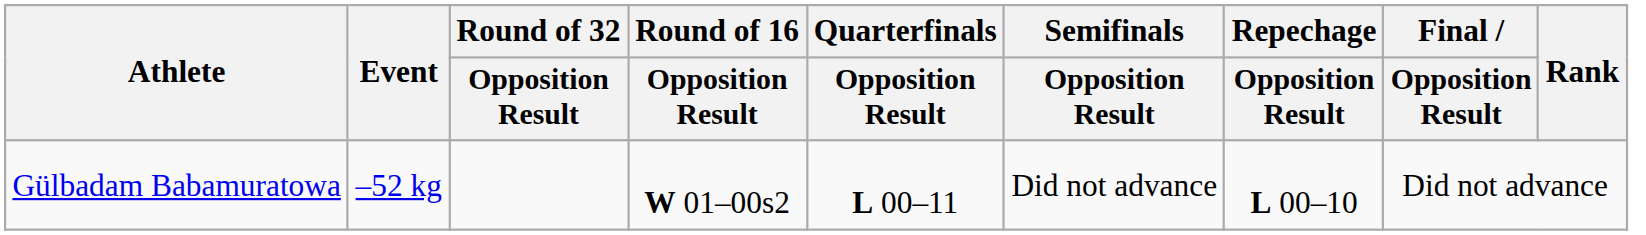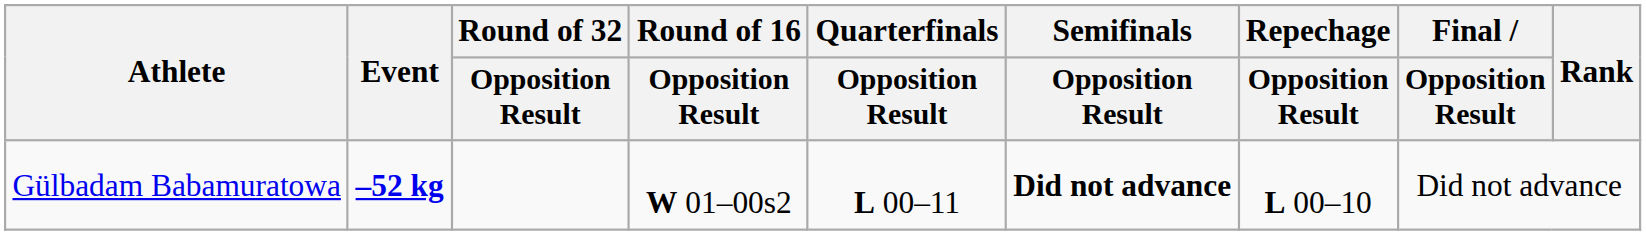(399, 184) normal -> (400, 184) bold
(1114, 184) normal -> (1122, 184) bold
